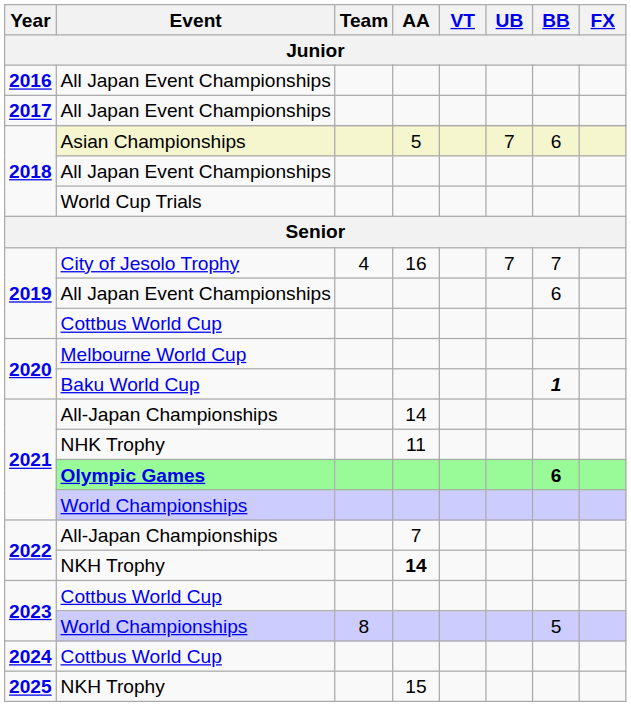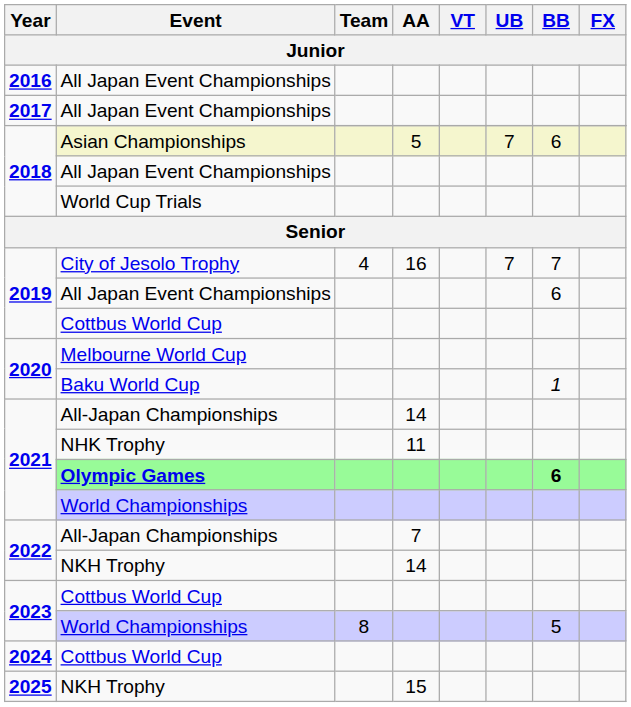(556, 384) bold -> (556, 384) normal
(416, 566) bold -> (416, 566) normal
